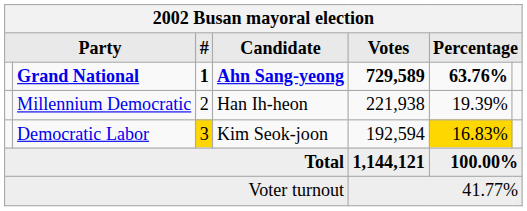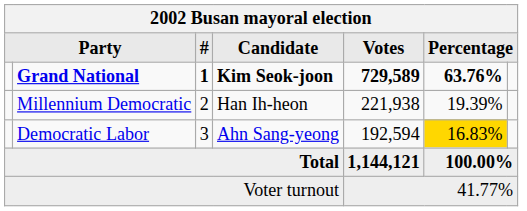(281, 76) Ahn Sang-yeong -> (275, 76) Kim Seok-joon
(204, 133) gold background -> (204, 133) no background
(272, 133) Kim Seok-joon -> (278, 133) Ahn Sang-yeong
